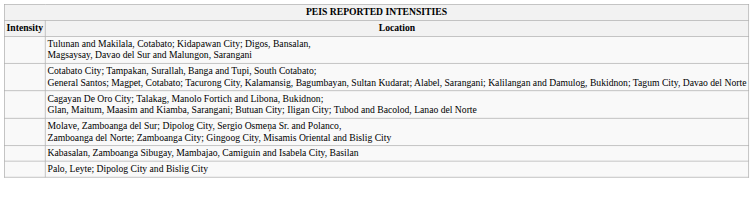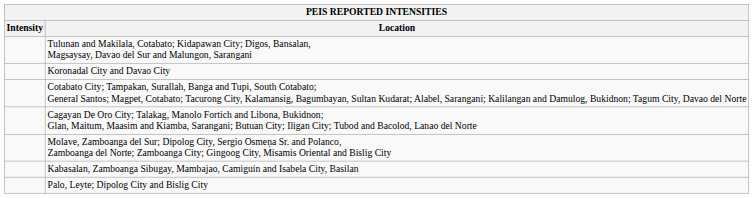+ row: (109, 71)
